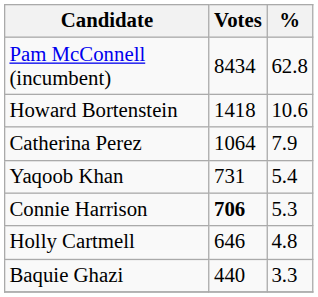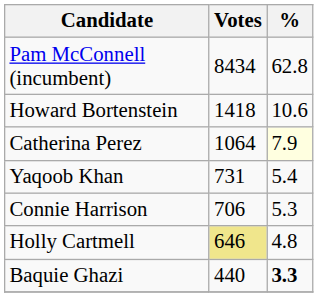(284, 143) no background -> (284, 143) lightyellow background
(230, 209) bold -> (230, 209) normal
(230, 242) no background -> (230, 242) khaki background
(284, 275) normal -> (284, 275) bold
